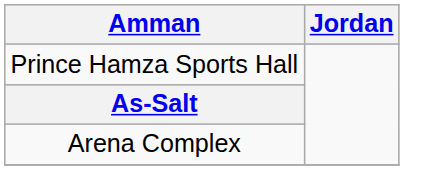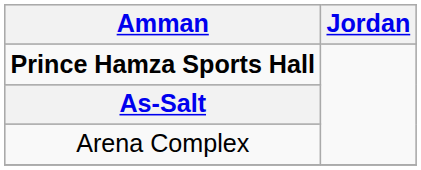(154, 64) normal -> (163, 64) bold
